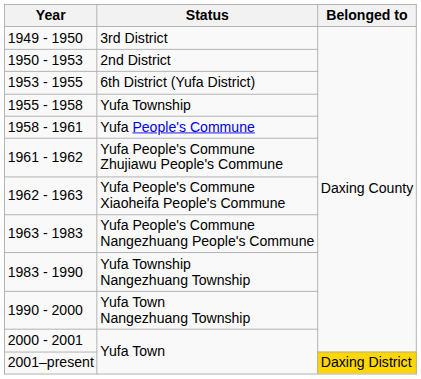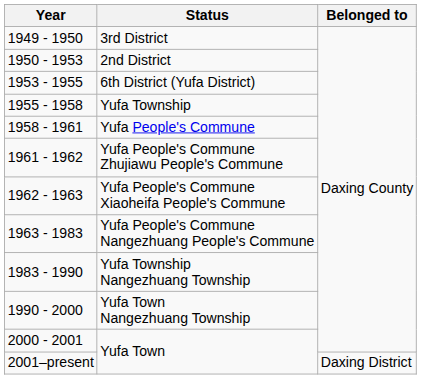(366, 362) gold background -> (366, 362) no background
